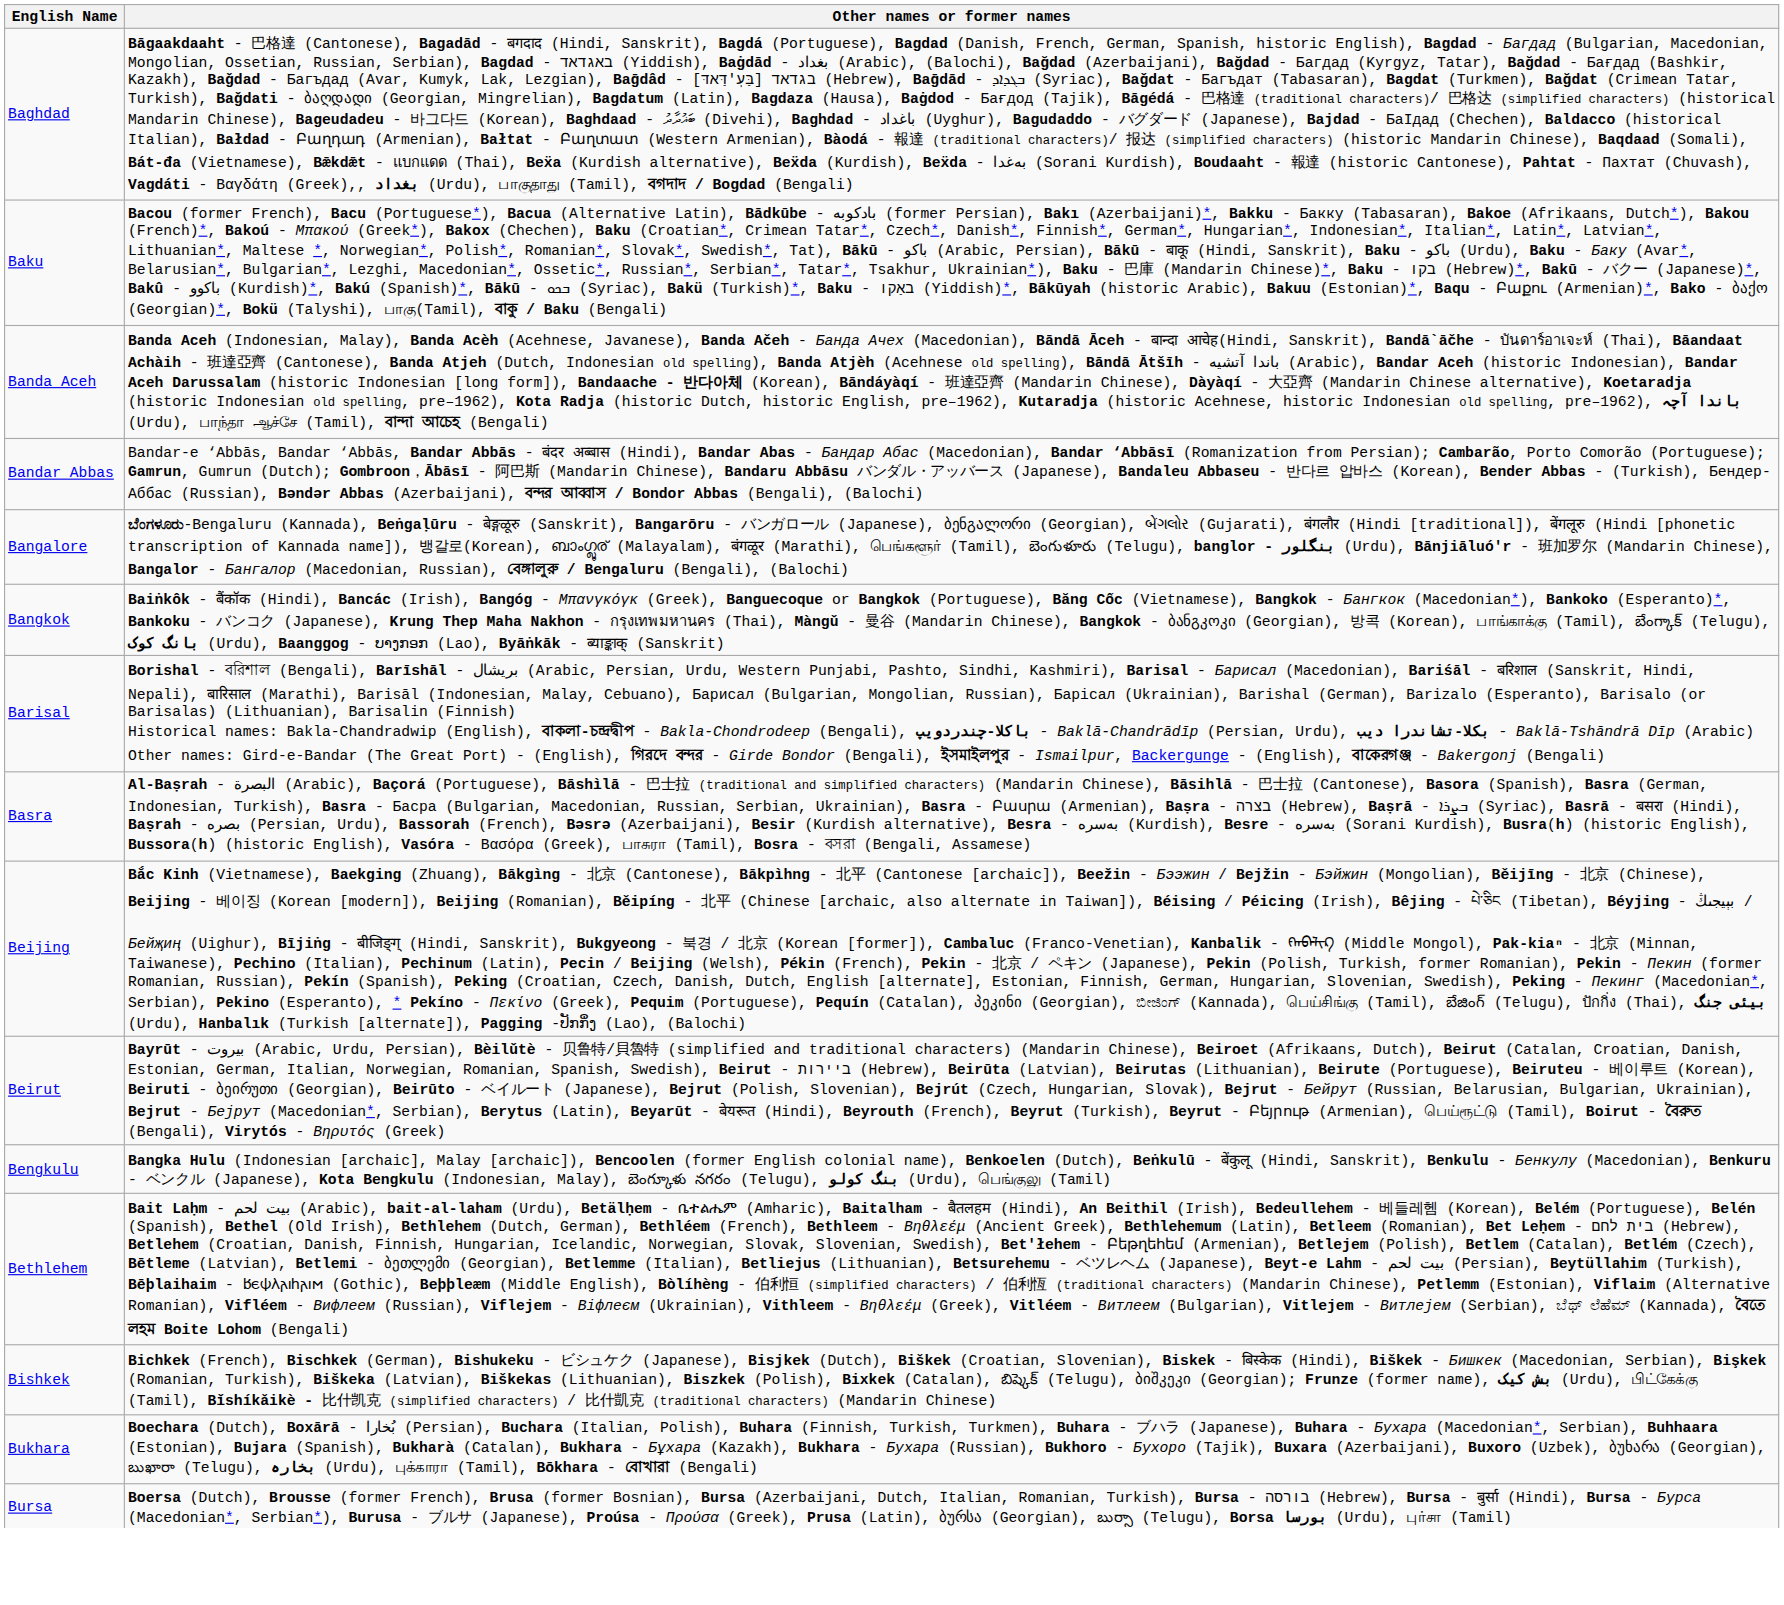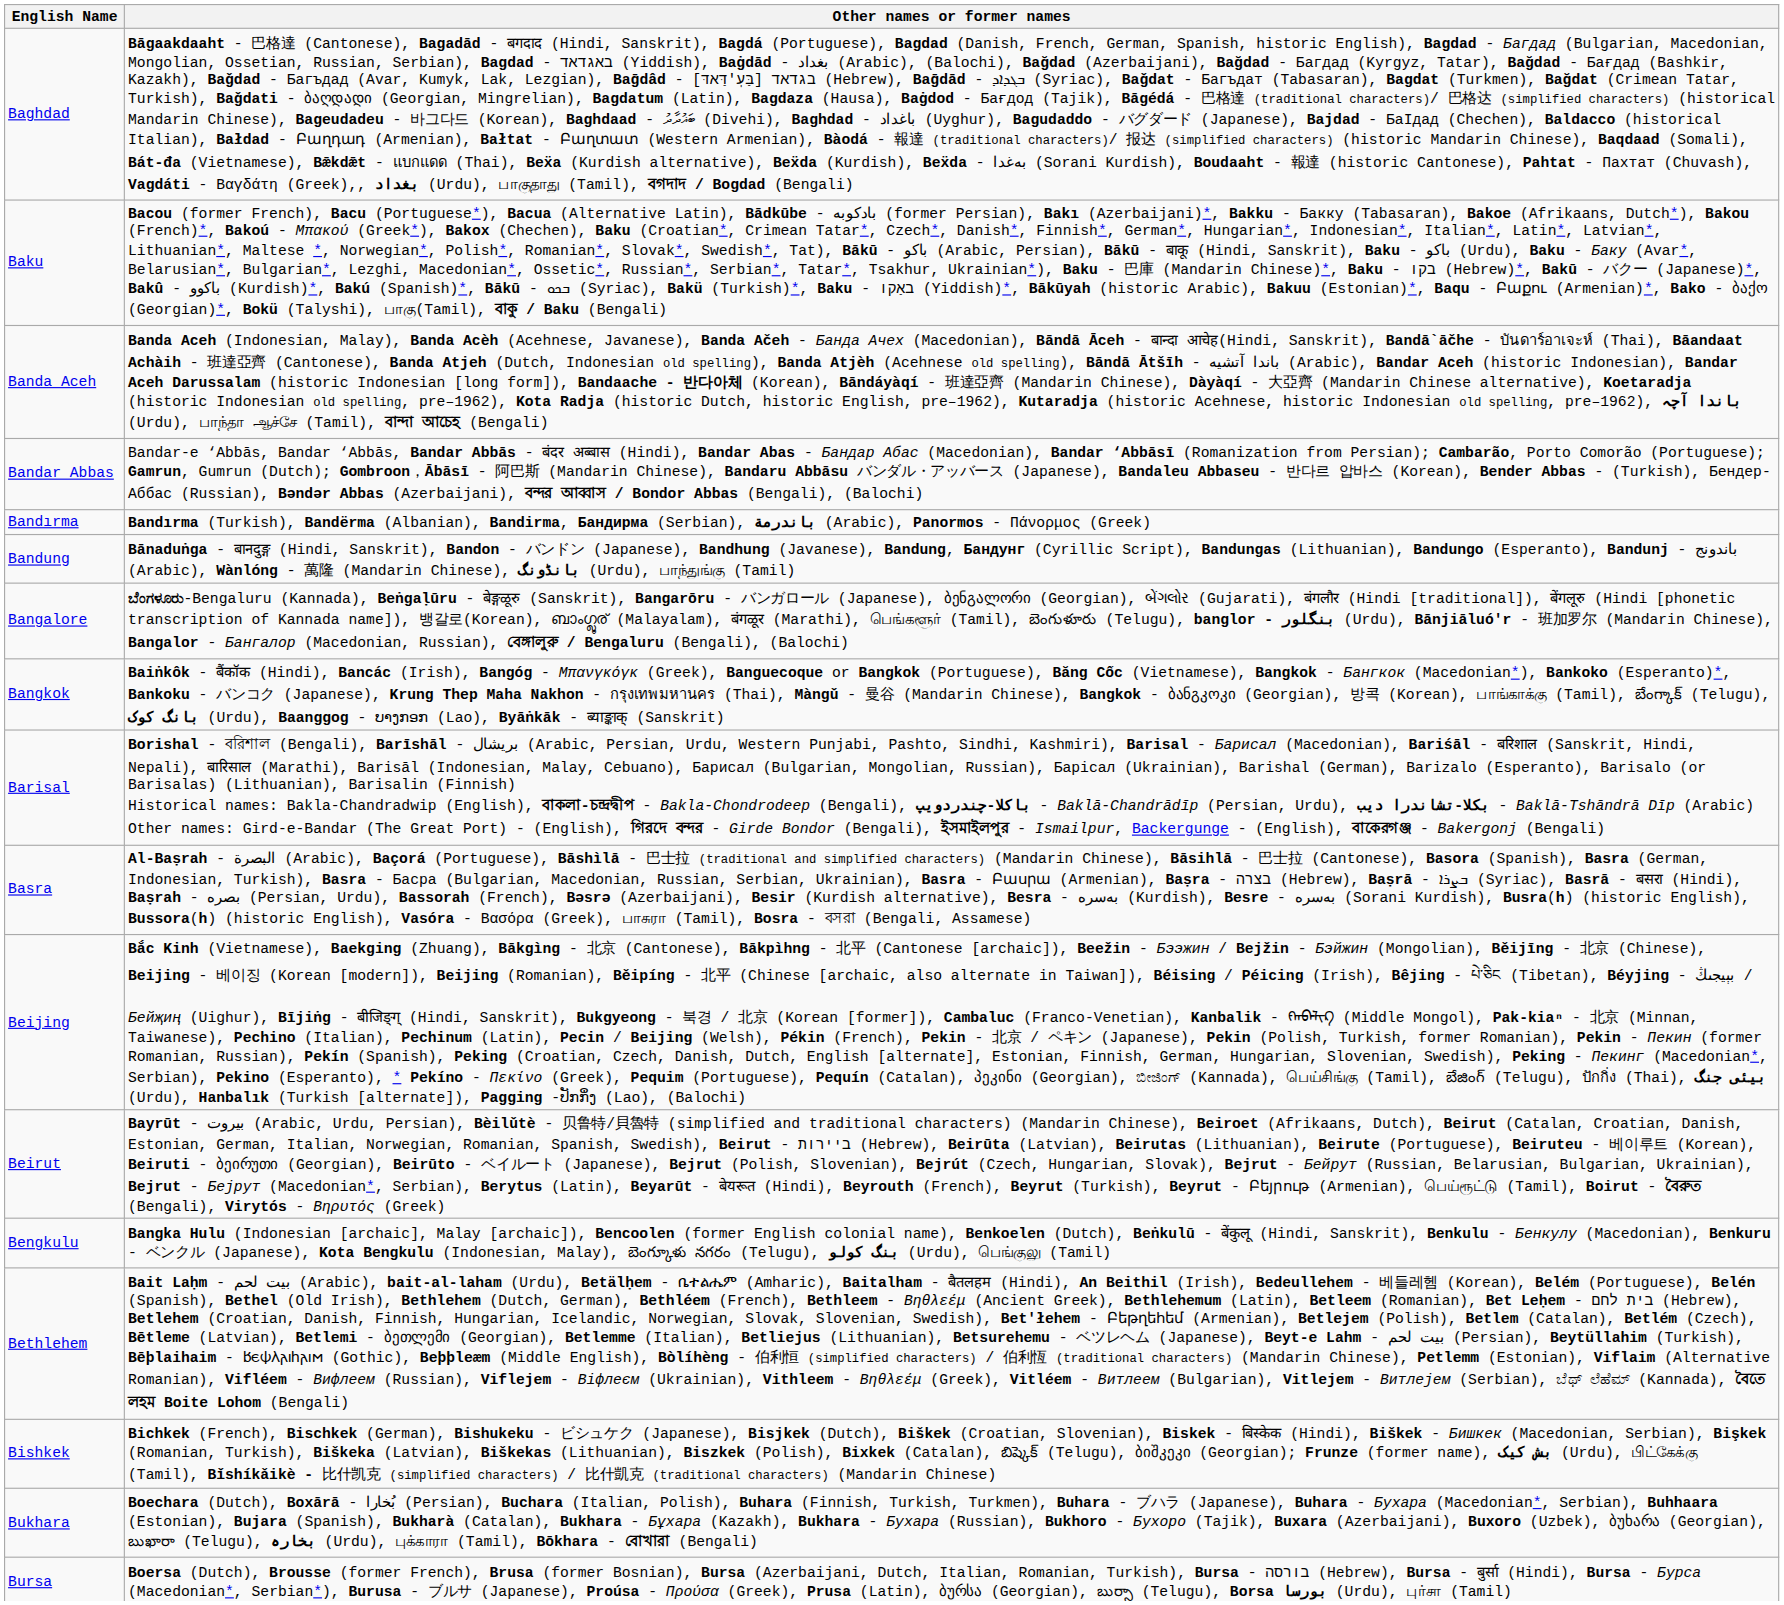+ row: (43, 522)
+ row: (39, 559)
